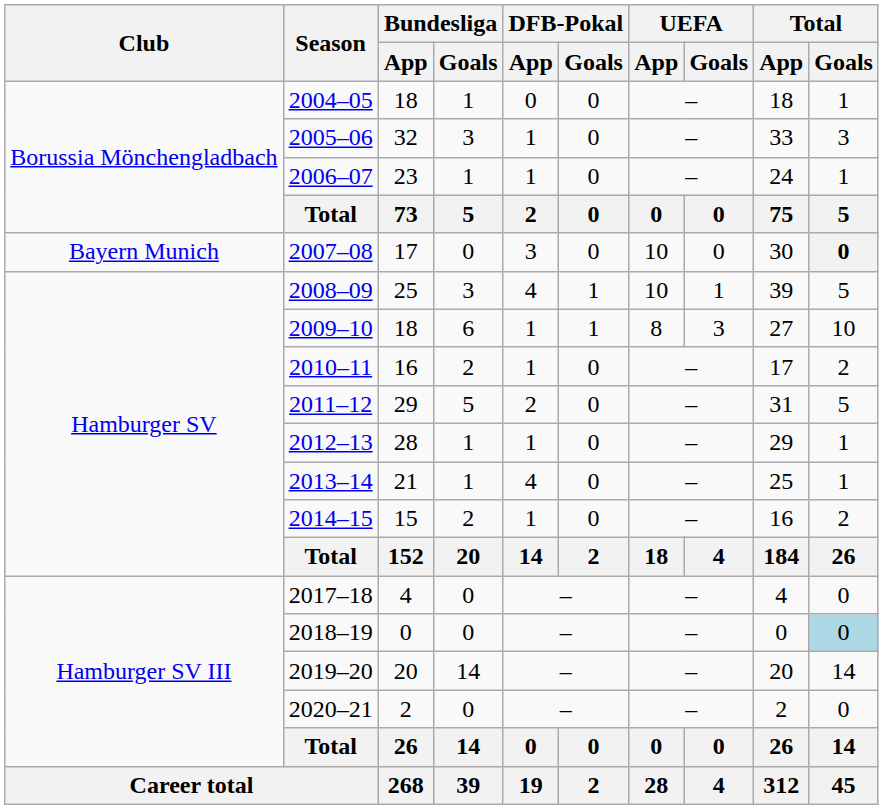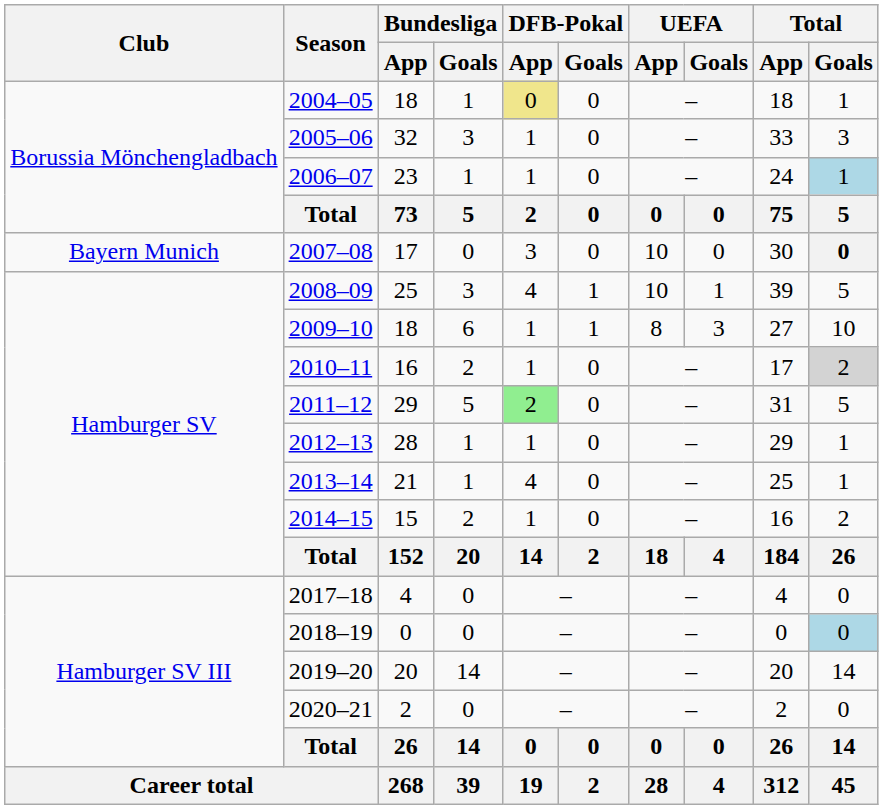(531, 99) no background -> (531, 99) khaki background
(844, 175) no background -> (844, 175) lightblue background
(844, 366) no background -> (844, 366) lightgrey background
(531, 404) no background -> (531, 404) lightgreen background
